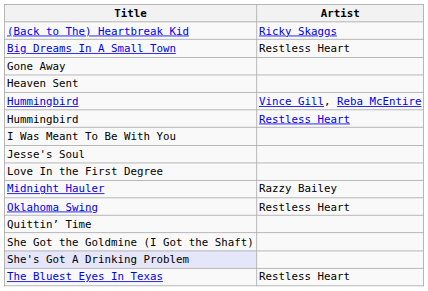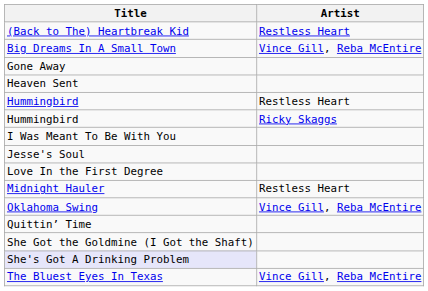(298, 31) Ricky Skaggs -> (304, 31) Restless Heart
(304, 48) Restless Heart -> (340, 48) Vince Gill, Reba McEntire
(340, 101) Vince Gill, Reba McEntire -> (304, 101) Restless Heart
(304, 119) Restless Heart -> (298, 119) Ricky Skaggs
(298, 189) Razzy Bailey -> (304, 189) Restless Heart
(304, 207) Restless Heart -> (340, 207) Vince Gill, Reba McEntire
(304, 277) Restless Heart -> (340, 277) Vince Gill, Reba McEntire
